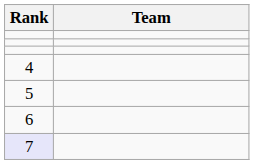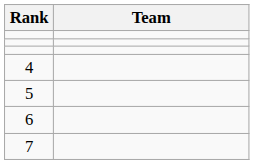(29, 146) lavender background -> (29, 146) no background
